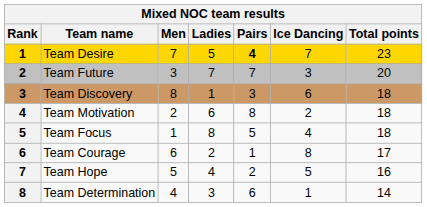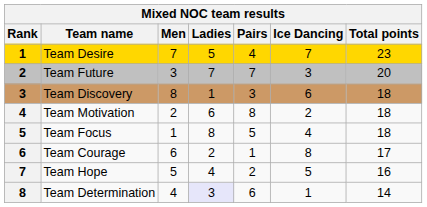(252, 53) bold -> (252, 53) normal
(211, 192) no background -> (211, 192) lavender background
